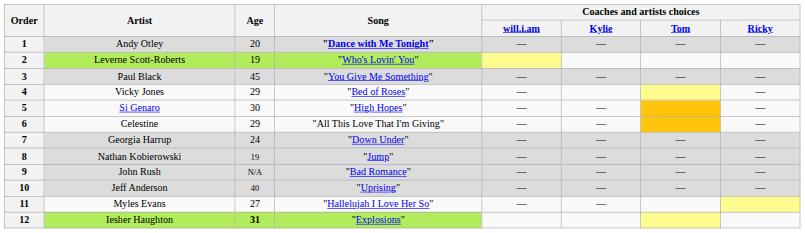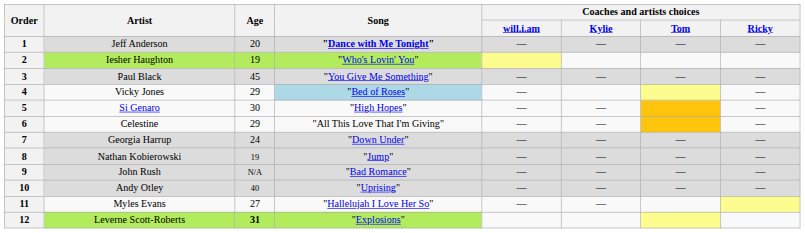(140, 44) Andy Otley -> (140, 44) Jeff Anderson
(140, 60) Leverne Scott-Roberts -> (140, 60) Iesher Haughton
(378, 92) no background -> (378, 92) lightblue background
(140, 188) Jeff Anderson -> (140, 188) Andy Otley
(140, 220) Iesher Haughton -> (140, 220) Leverne Scott-Roberts
